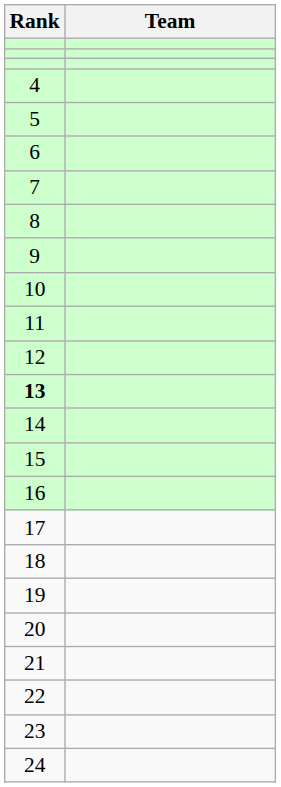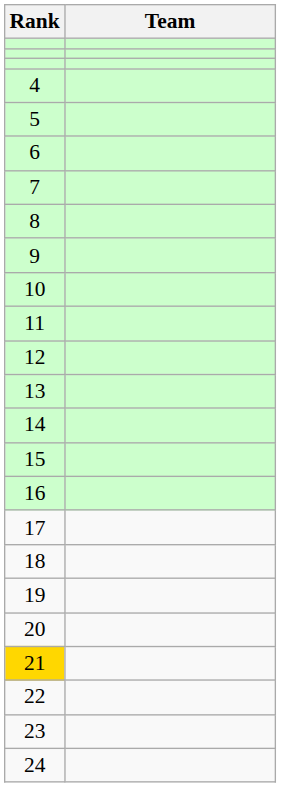(35, 391) bold -> (35, 391) normal
(35, 663) no background -> (35, 663) gold background
